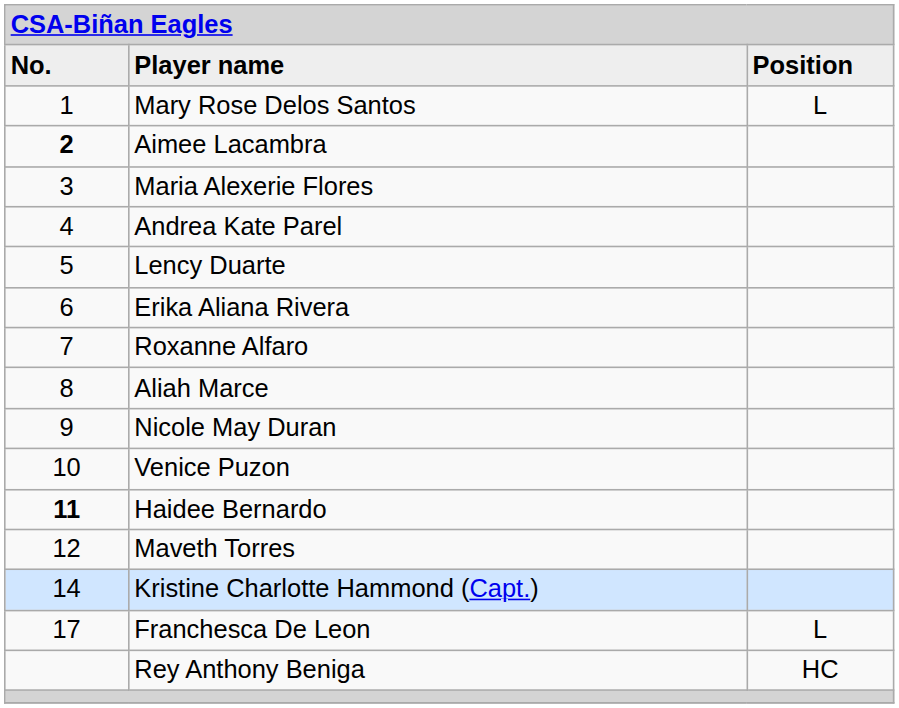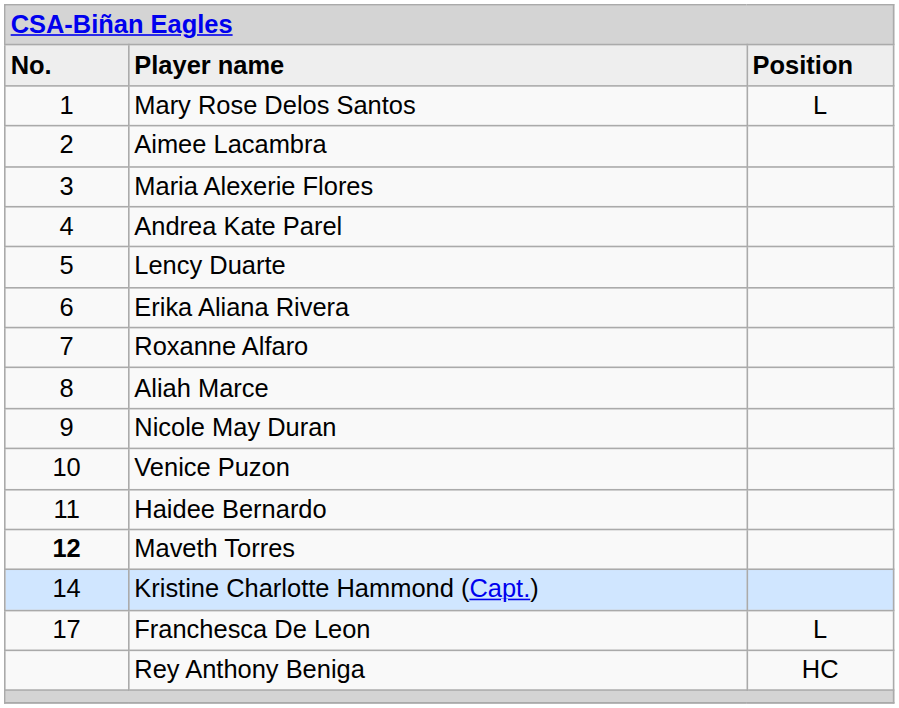(67, 145) bold -> (67, 145) normal
(67, 508) bold -> (67, 508) normal
(67, 549) normal -> (67, 549) bold
